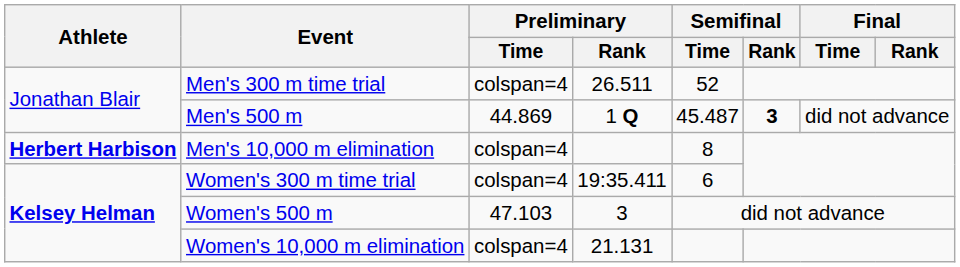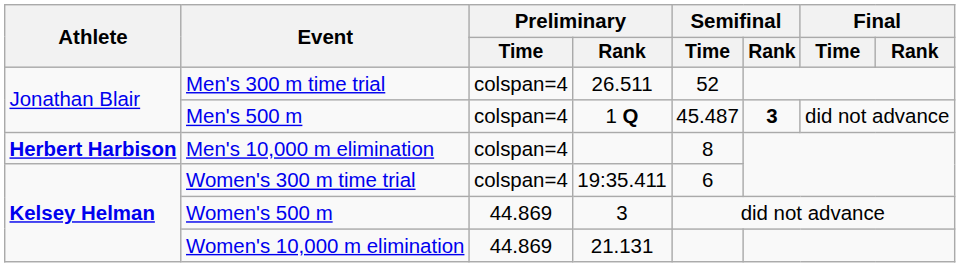(521, 116) 44.869 -> (521, 116) colspan=4
(521, 213) 47.103 -> (521, 213) 44.869
(521, 246) colspan=4 -> (521, 246) 44.869
